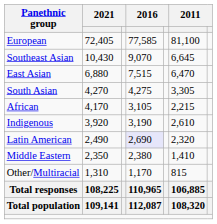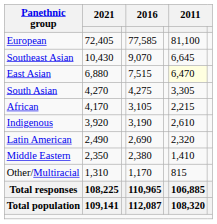(183, 73) no background -> (183, 73) lightyellow background
(140, 139) lavender background -> (140, 139) no background
